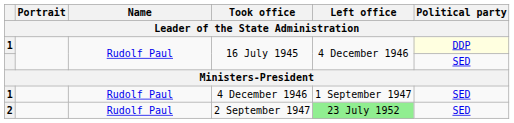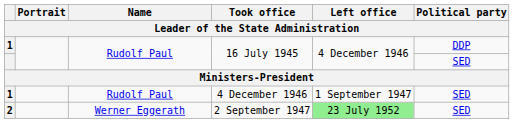(461, 45) lightyellow background -> (461, 45) no background
(140, 110) Rudolf Paul -> (140, 110) Werner Eggerath
